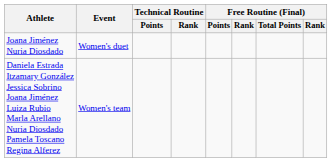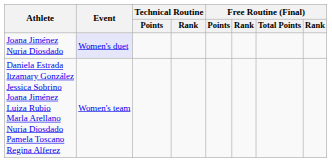(103, 46) no background -> (103, 46) lavender background
